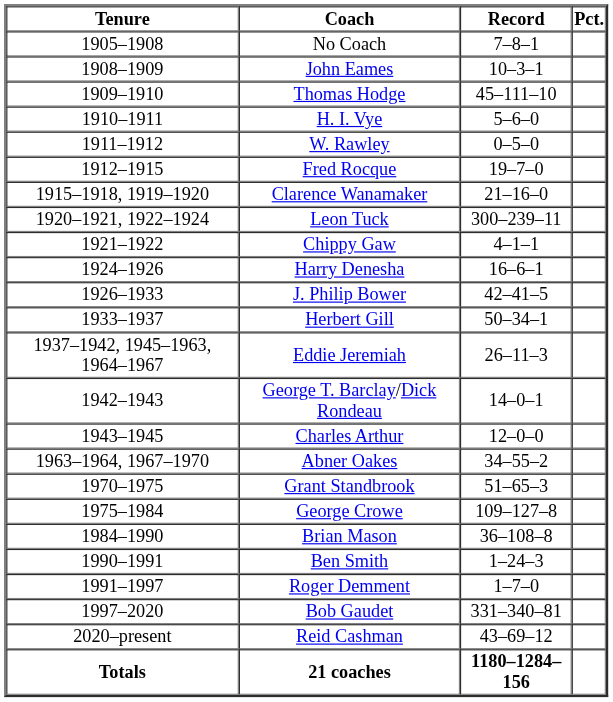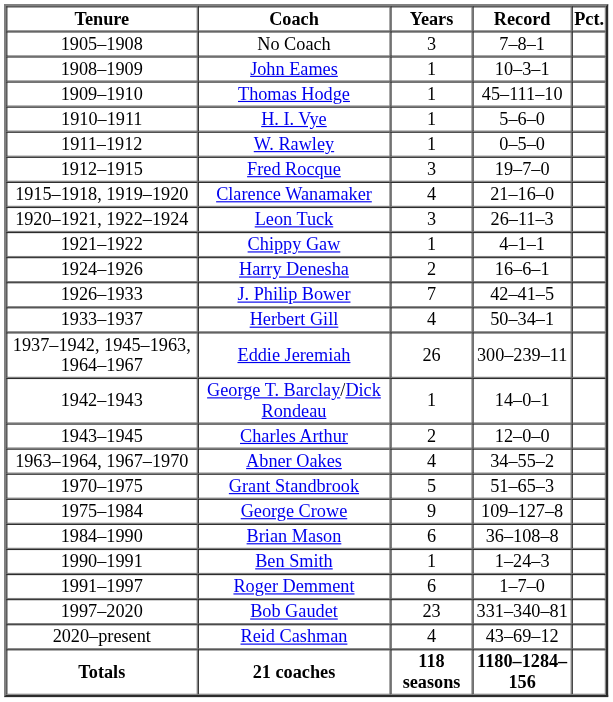+ column: (432, 18)
(516, 219) 300–239–11 -> (522, 219) 26–11–3
(516, 355) 26–11–3 -> (522, 355) 300–239–11
